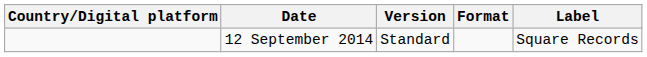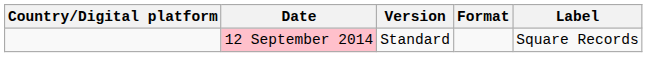(299, 40) no background -> (299, 40) pink background
